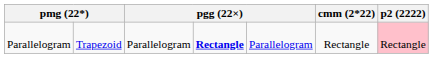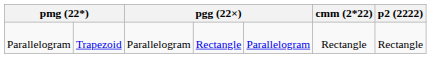(220, 44) bold -> (218, 44) normal
(403, 44) pink background -> (400, 44) no background
